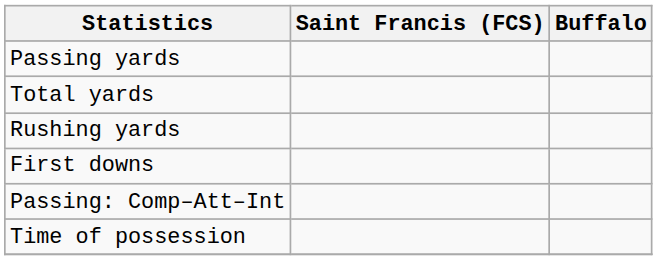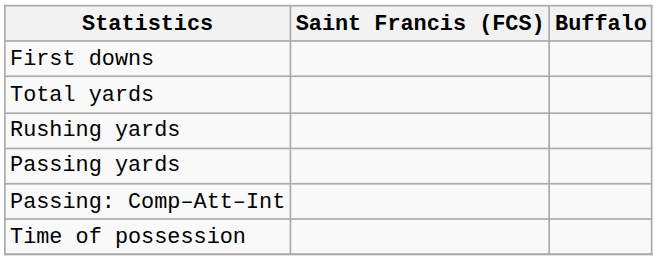rows swapped: (82, 166) <-> (95, 59)
